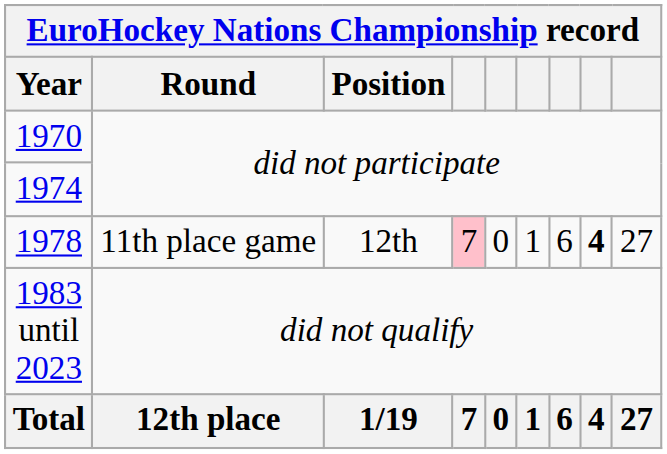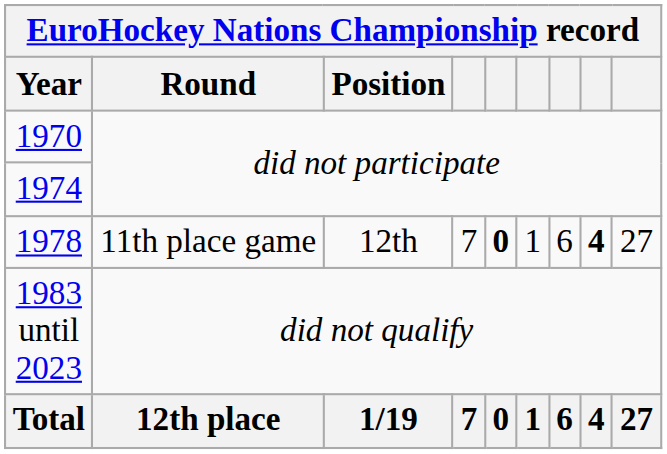(469, 240) pink background -> (469, 240) no background
(501, 240) normal -> (501, 240) bold
